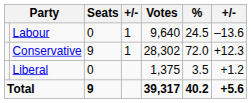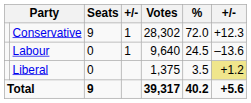rows swapped: (47, 51) <-> (31, 32)
(232, 70) no background -> (232, 70) khaki background
